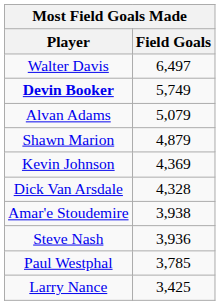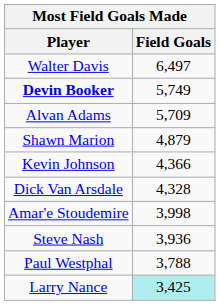(173, 115) 5,079 -> (173, 115) 5,709
(173, 164) 4,369 -> (173, 164) 4,366
(173, 213) 3,938 -> (173, 213) 3,998
(173, 262) 3,785 -> (173, 262) 3,788
(173, 287) no background -> (173, 287) paleturquoise background
